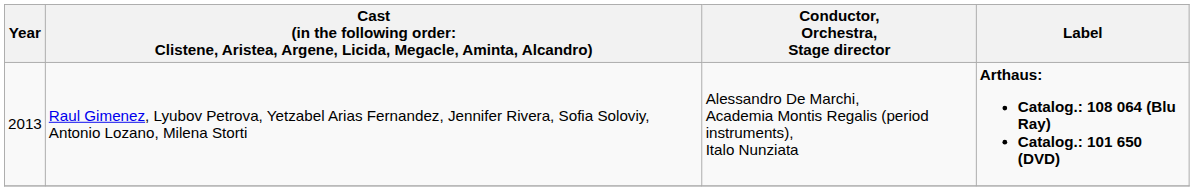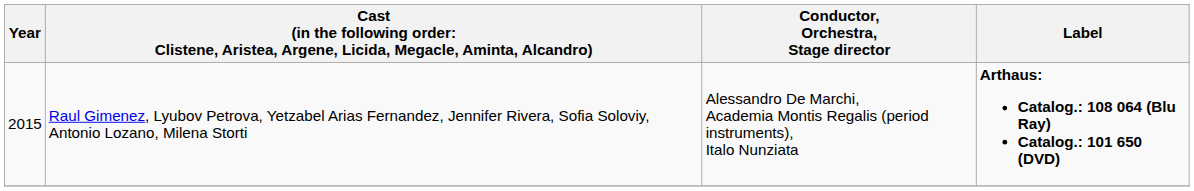(25, 124) 2013 -> (25, 124) 2015
